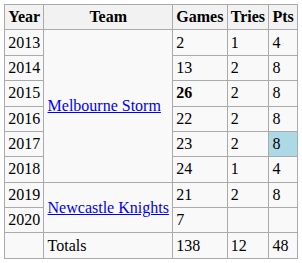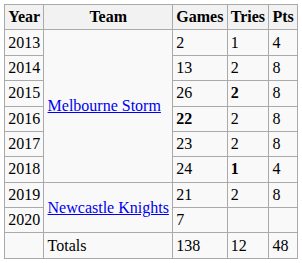(184, 93) bold -> (184, 93) normal
(235, 93) normal -> (235, 93) bold
(184, 118) normal -> (184, 118) bold
(276, 144) lightblue background -> (276, 144) no background
(235, 169) normal -> (235, 169) bold
